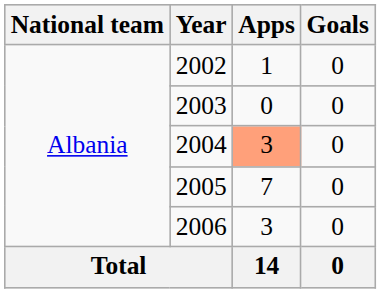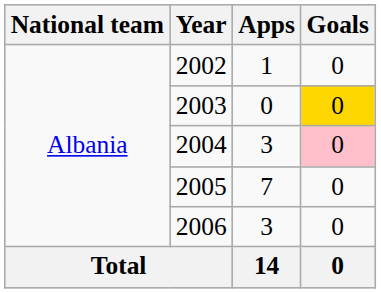(338, 105) no background -> (338, 105) gold background
(267, 145) lightsalmon background -> (267, 145) no background
(338, 145) no background -> (338, 145) pink background
